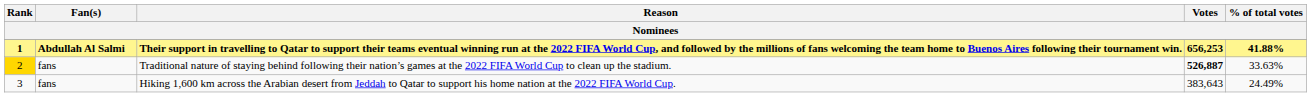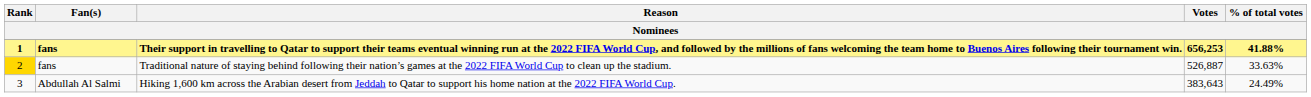(81, 48) Abdullah Al Salmi -> (48, 48) fans
(1205, 65) bold -> (1205, 65) normal
(47, 83) fans -> (79, 83) Abdullah Al Salmi
